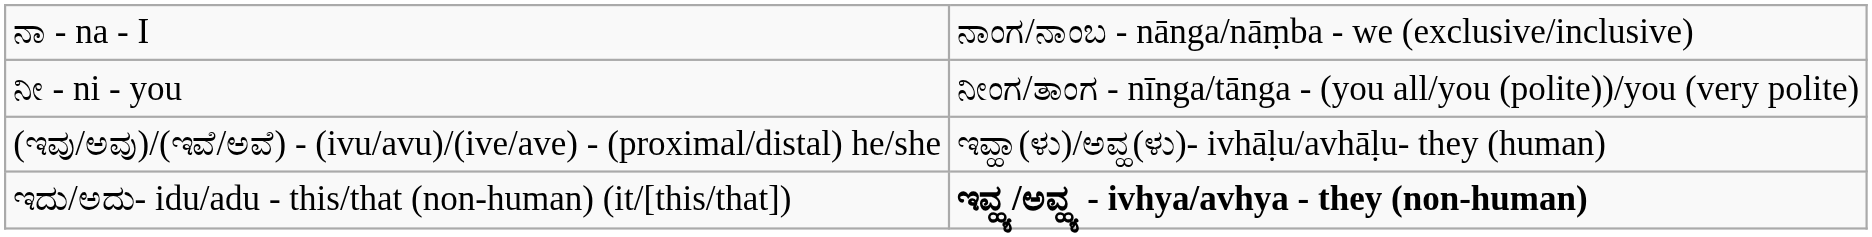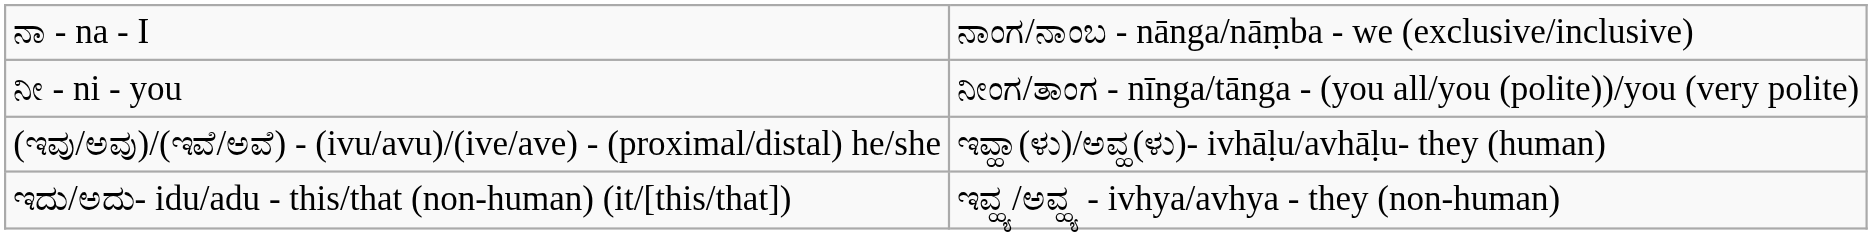(1272, 198) bold -> (1259, 198) normal
